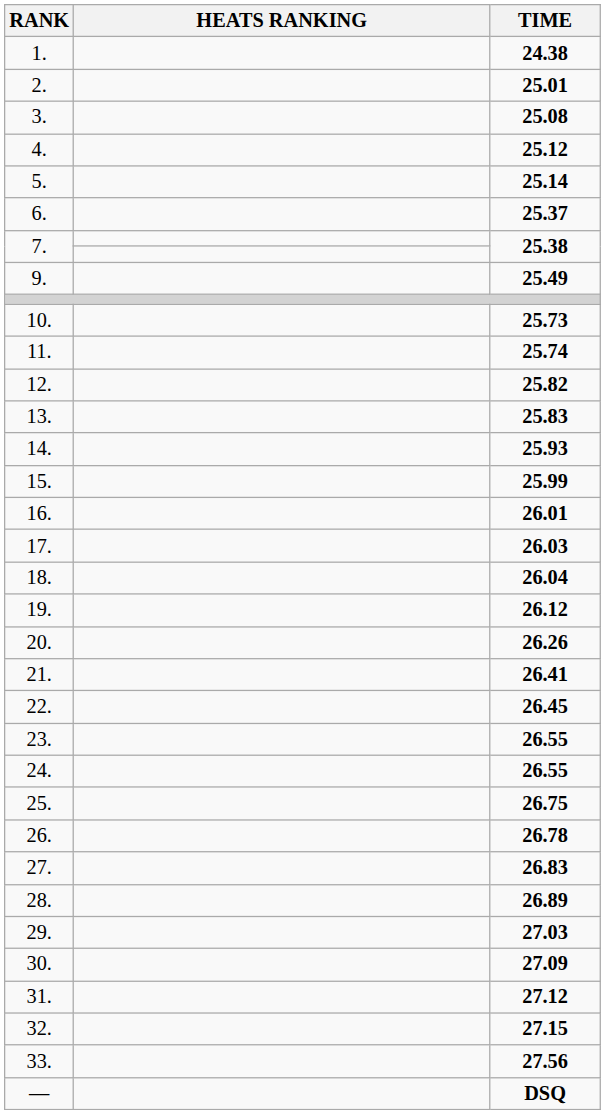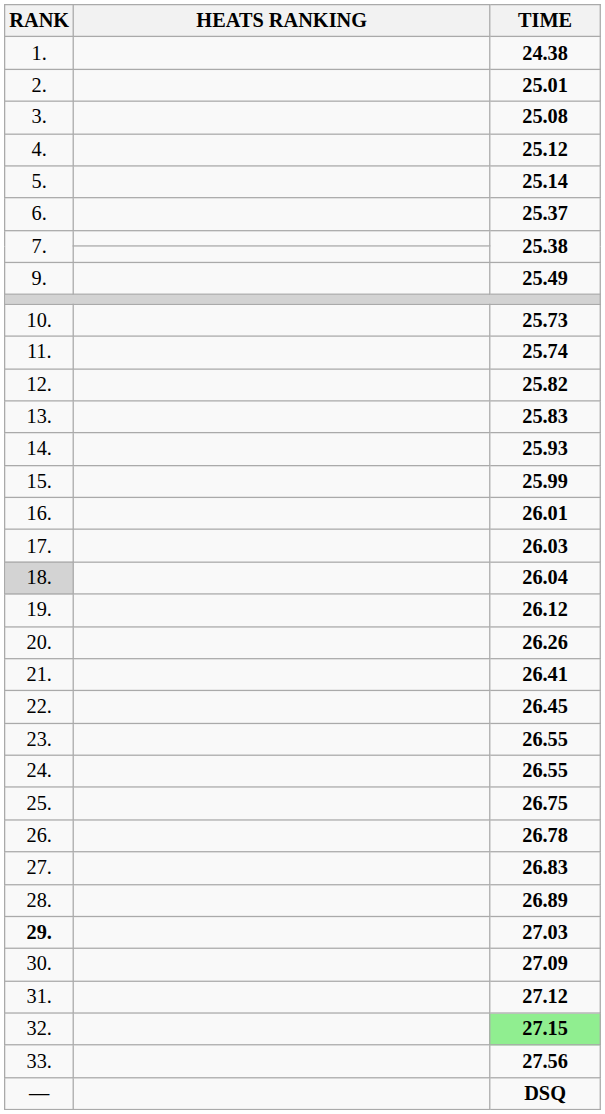(39, 577) no background -> (39, 577) lightgrey background
(39, 932) normal -> (39, 932) bold
(545, 1028) no background -> (545, 1028) lightgreen background
